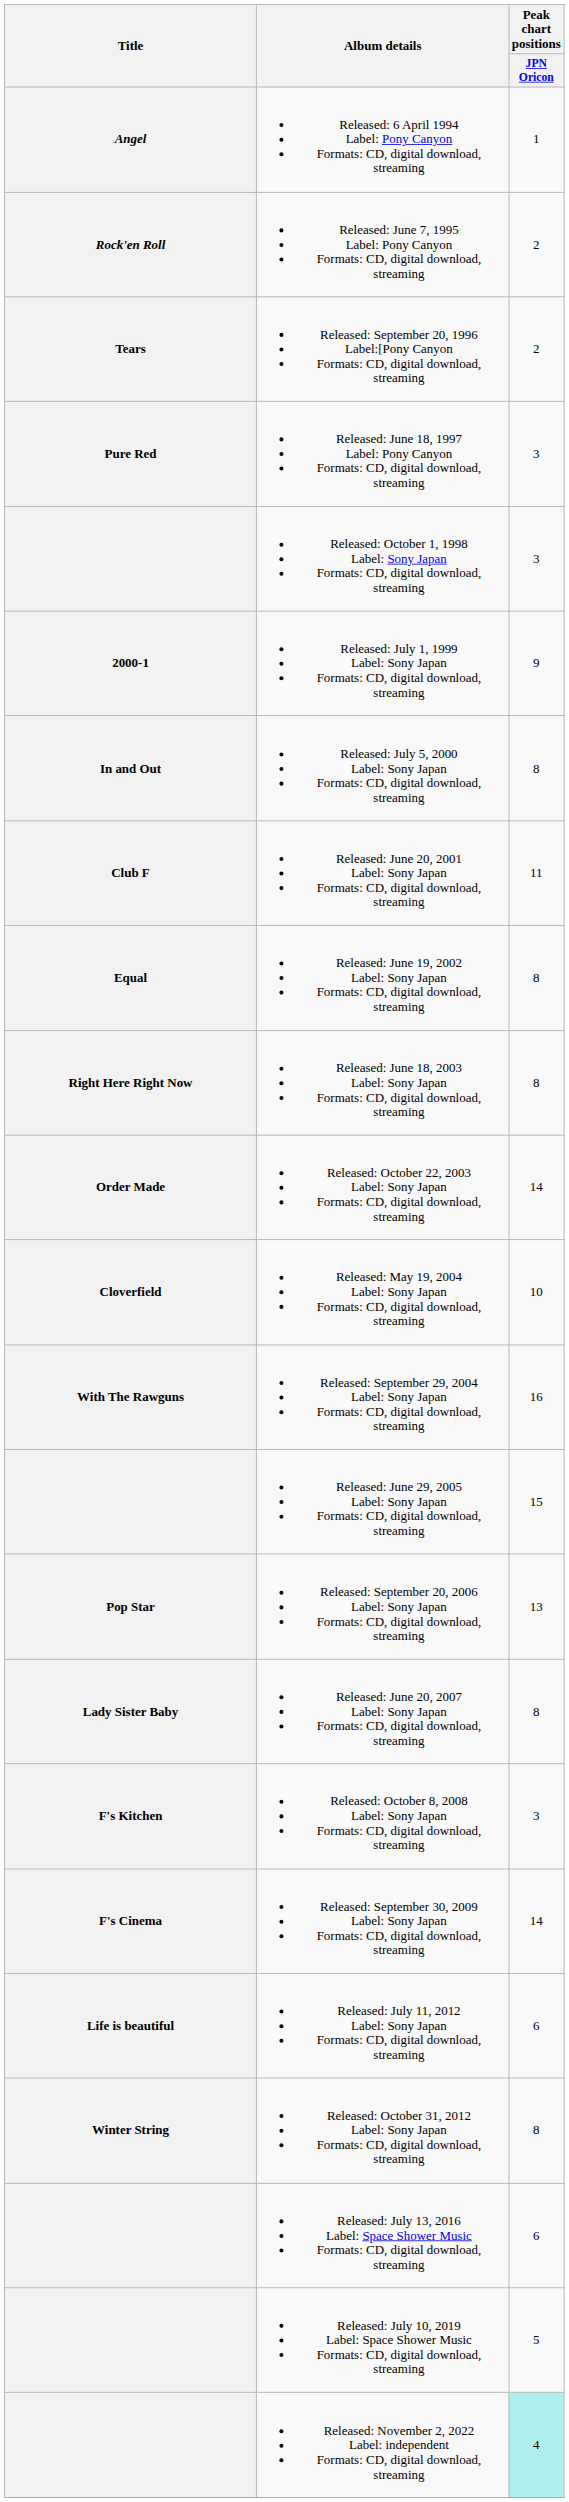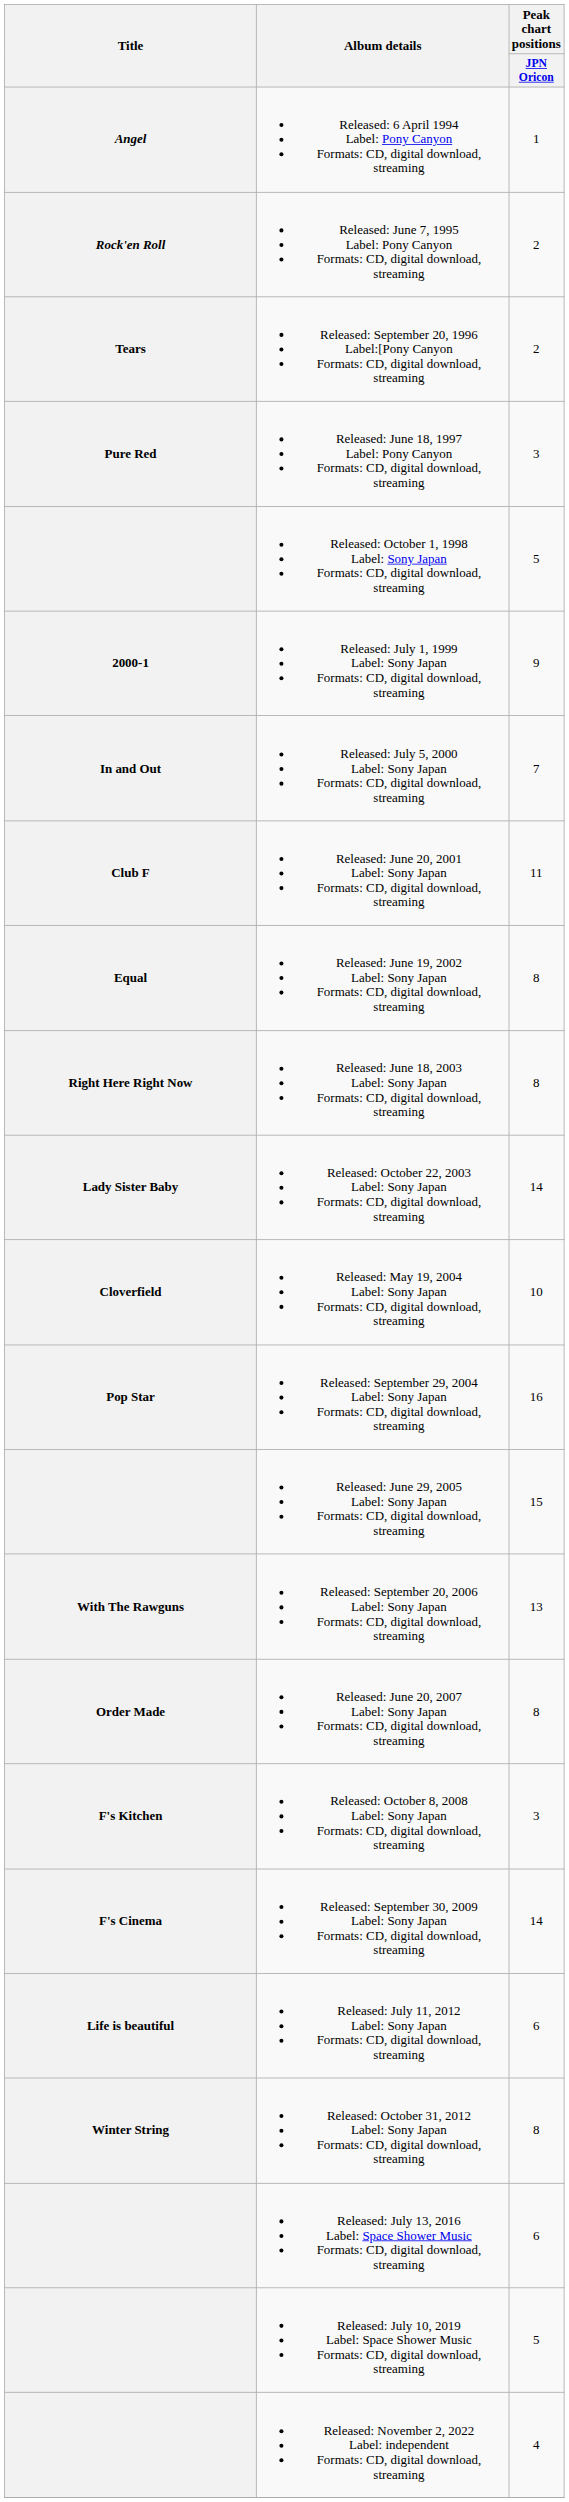(536, 558) 3 -> (536, 558) 5
(536, 768) 8 -> (536, 768) 7
(131, 1187) Order Made -> (131, 1187) Lady Sister Baby
(131, 1397) With The Rawguns -> (131, 1397) Pop Star
(131, 1606) Pop Star -> (131, 1606) With The Rawguns
(131, 1711) Lady Sister Baby -> (131, 1711) Order Made
(536, 2445) paleturquoise background -> (536, 2445) no background
